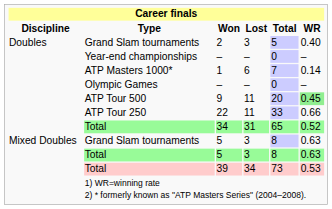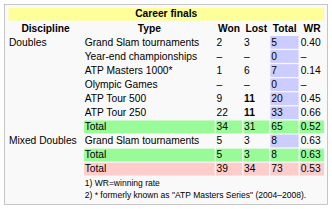(249, 99) normal -> (249, 99) bold
(311, 99) lightgreen background -> (311, 99) no background
(249, 113) normal -> (249, 113) bold
